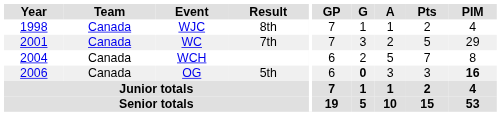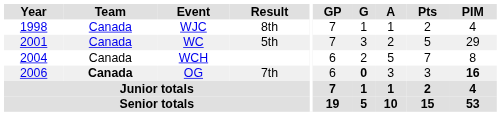(268, 42) 7th -> (269, 42) 5th
(110, 73) normal -> (110, 73) bold
(268, 73) 5th -> (269, 73) 7th
